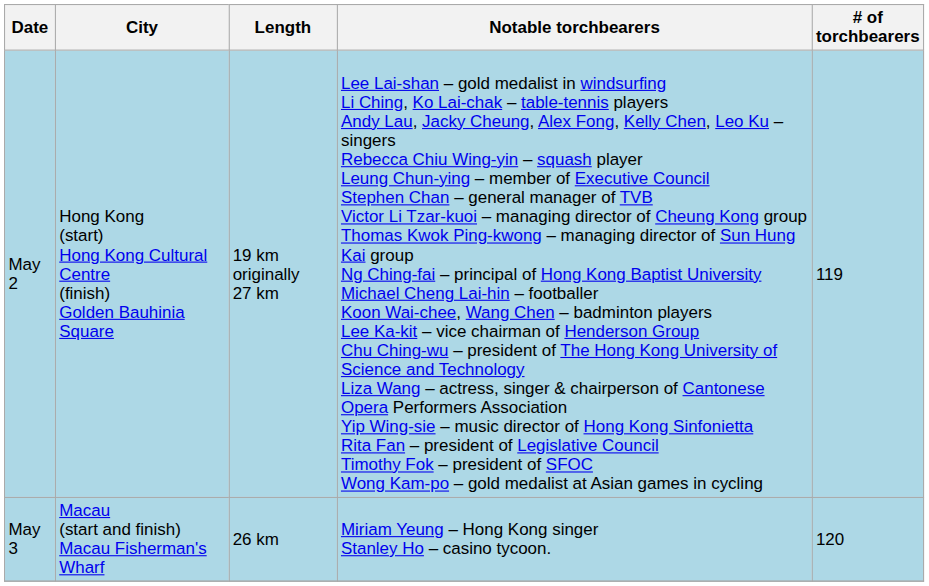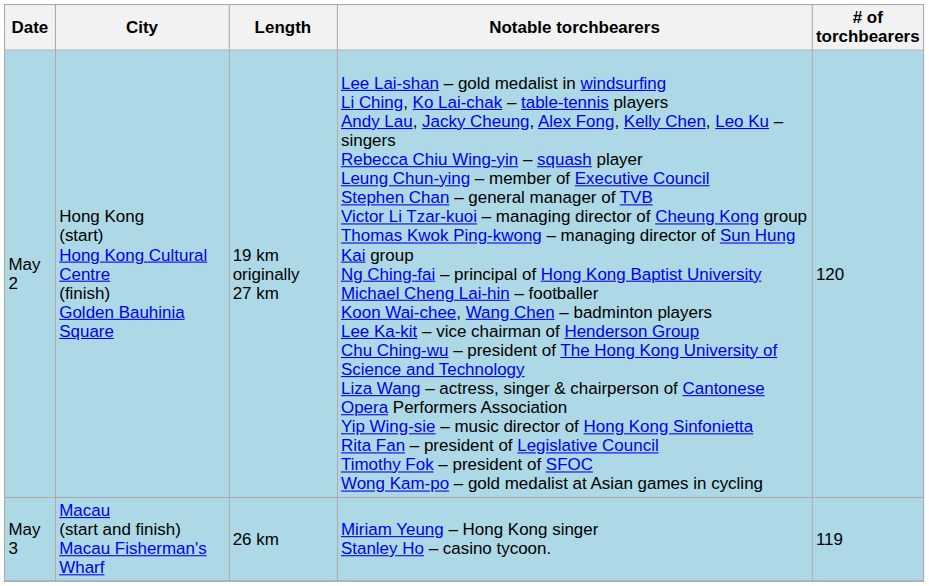(829, 273) 119 -> (830, 273) 120
(830, 539) 120 -> (829, 539) 119
